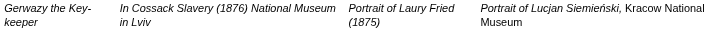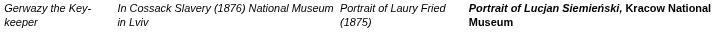(602, 15) normal -> (596, 15) bold
